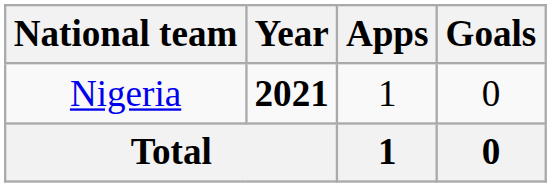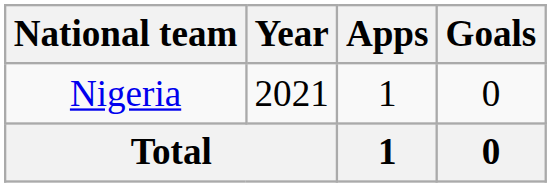(292, 92) bold -> (292, 92) normal
